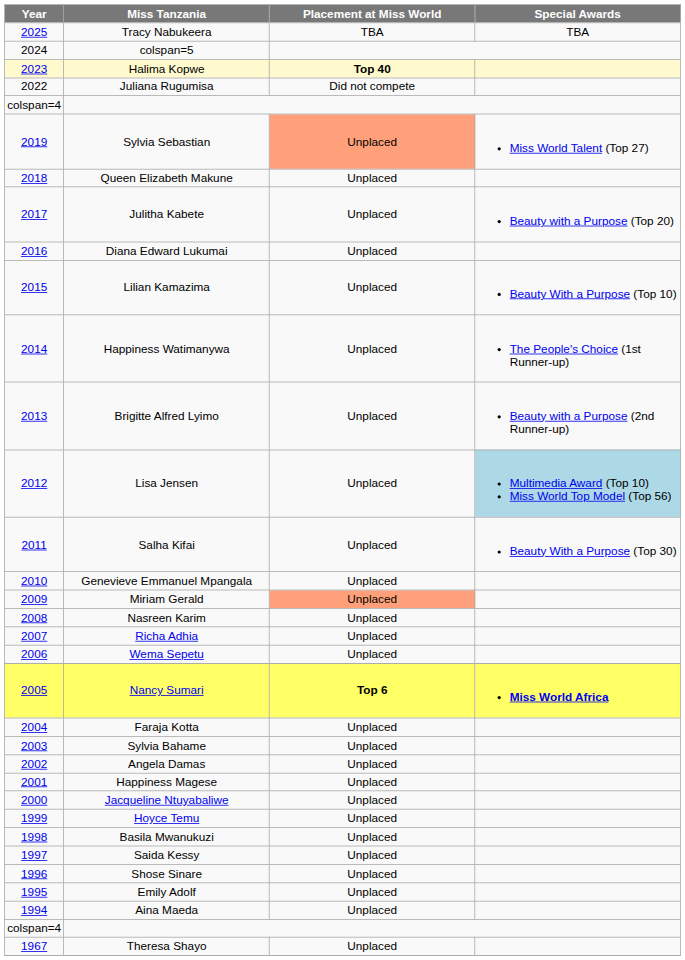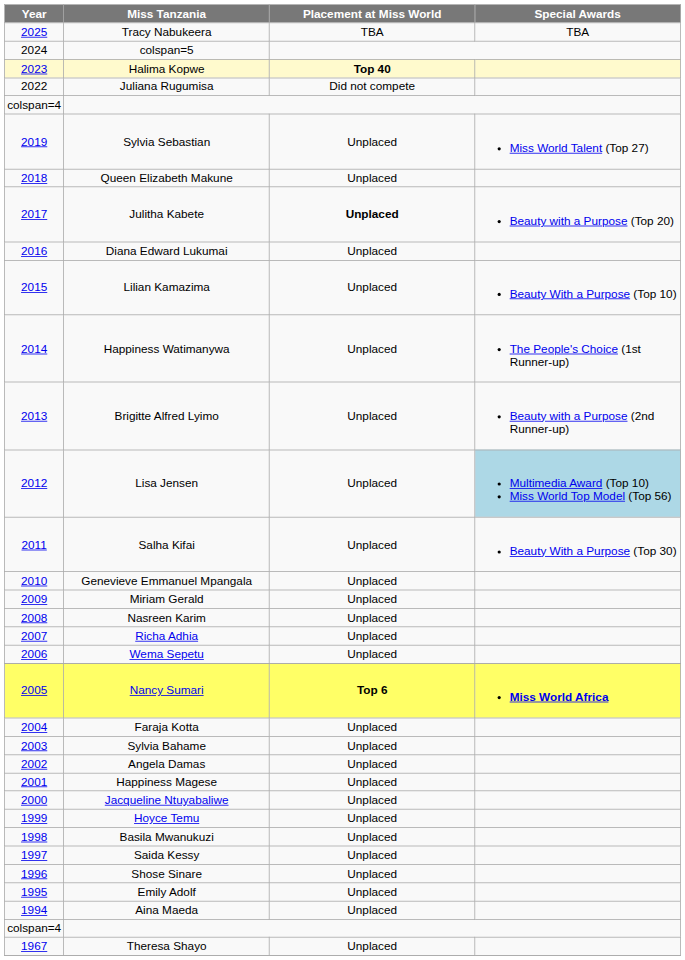(372, 141) lightsalmon background -> (372, 141) no background
(372, 214) normal -> (372, 214) bold
(372, 599) lightsalmon background -> (372, 599) no background
